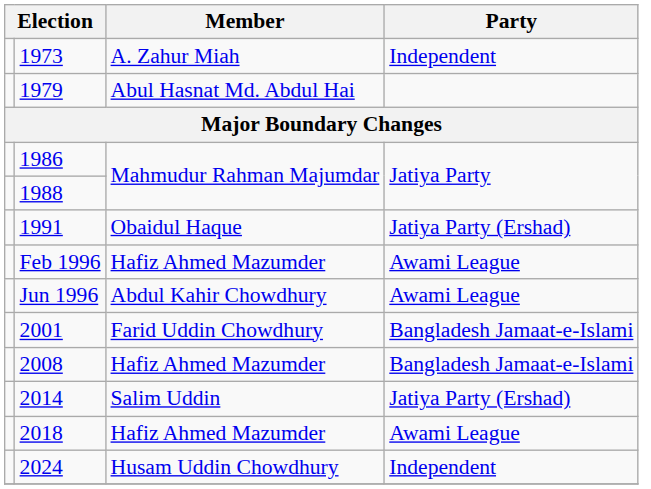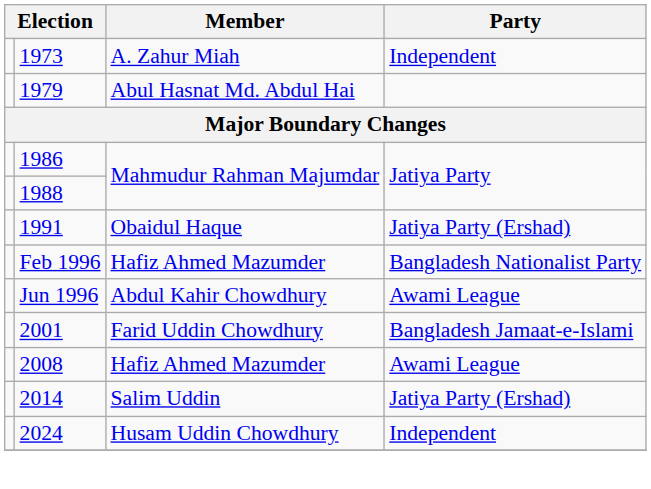(455, 261) Awami League -> (515, 261) Bangladesh Nationalist Party
(511, 364) Bangladesh Jamaat-e-Islami -> (455, 364) Awami League
- row: (41, 432)
